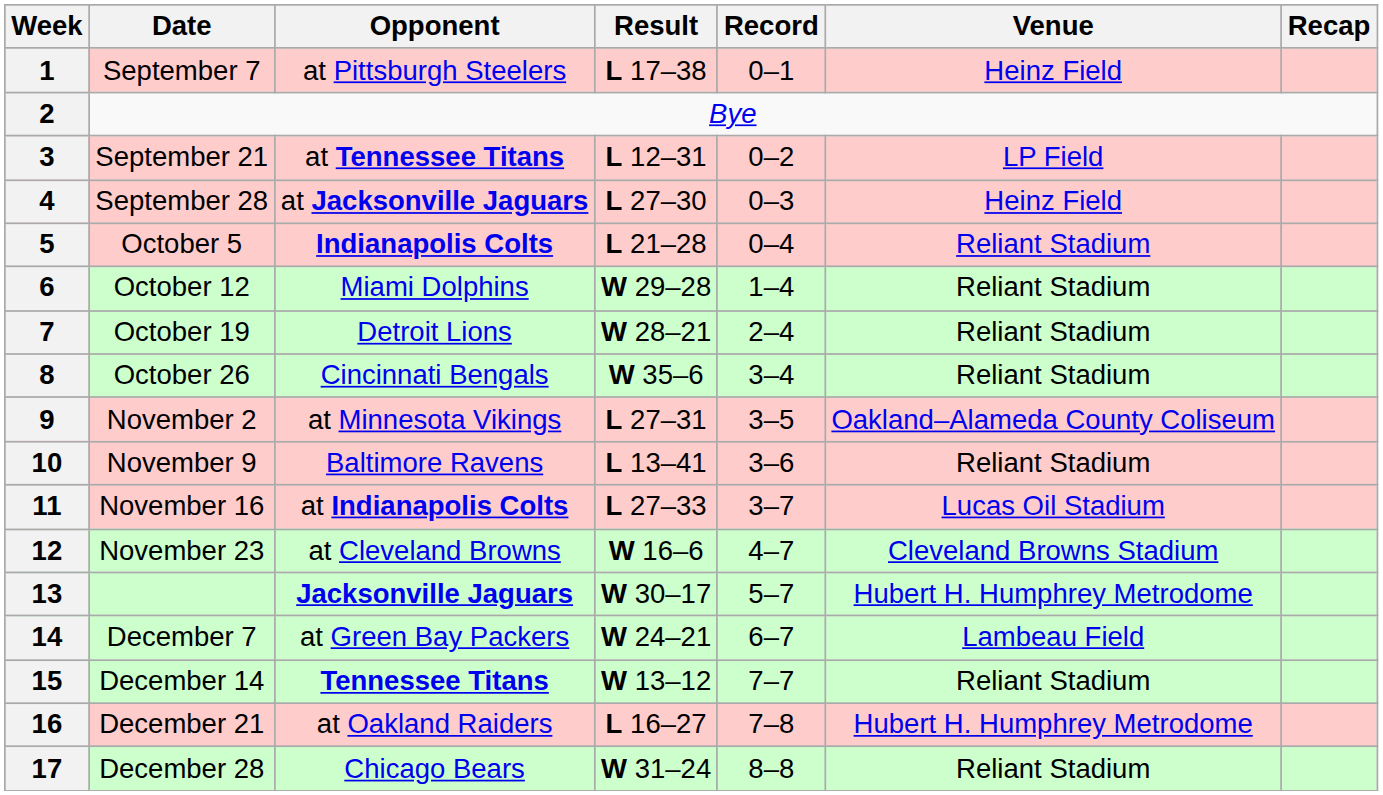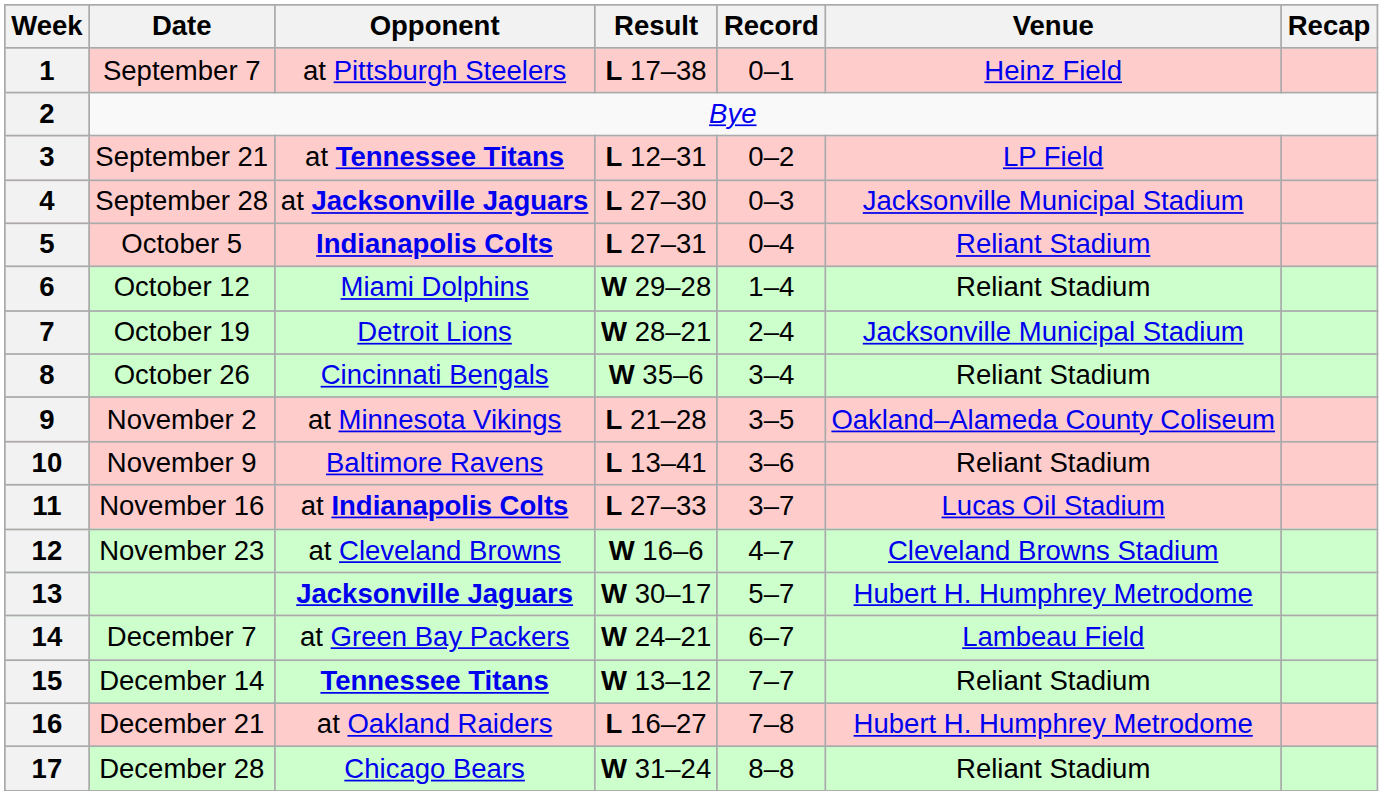(1053, 200) Heinz Field -> (1053, 200) Jacksonville Municipal Stadium
(656, 244) L 21–28 -> (656, 244) L 27–31
(1053, 331) Reliant Stadium -> (1053, 331) Jacksonville Municipal Stadium
(656, 419) L 27–31 -> (656, 419) L 21–28
